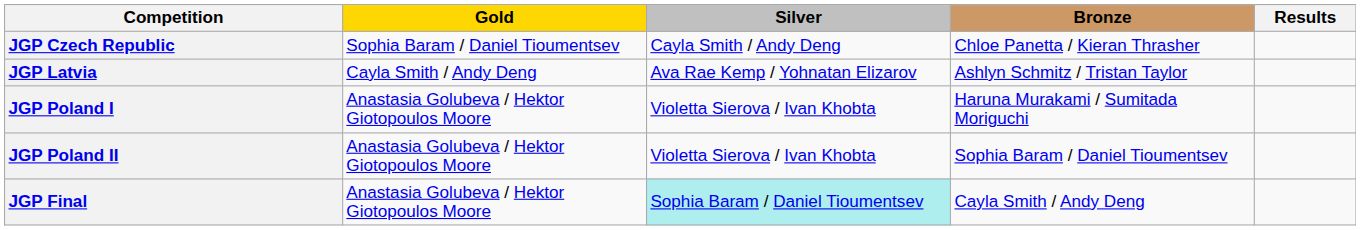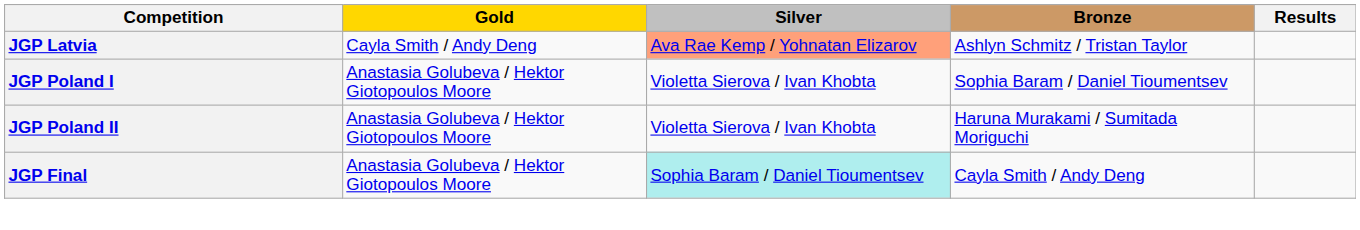- row: (92, 45)
(783, 72) no background -> (783, 45) lightsalmon background
(1066, 109) Haruna Murakami / Sumitada Moriguchi -> (1091, 82) Sophia Baram / Daniel Tioumentsev
(1091, 155) Sophia Baram / Daniel Tioumentsev -> (1066, 128) Haruna Murakami / Sumitada Moriguchi
